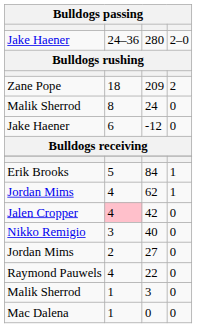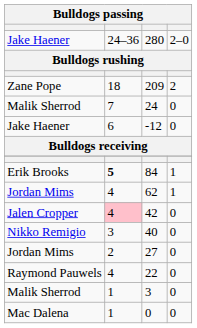(111, 106) 8 -> (111, 106) 7
(111, 172) normal -> (111, 172) bold
